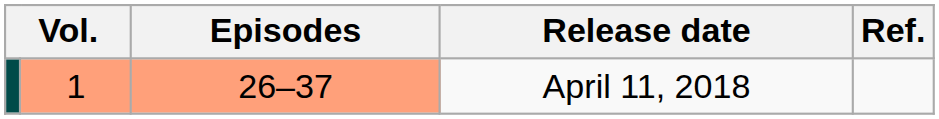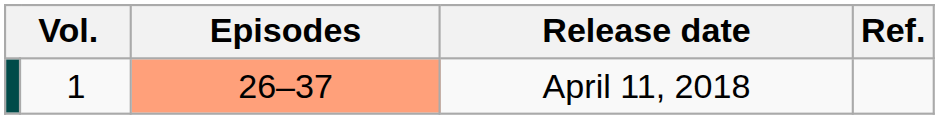(76, 85) lightsalmon background -> (76, 85) no background
